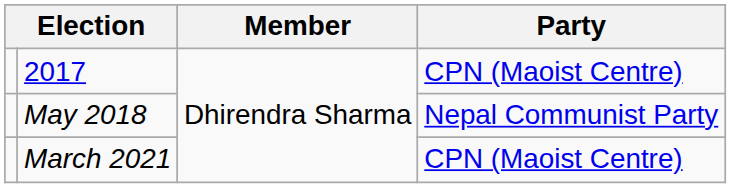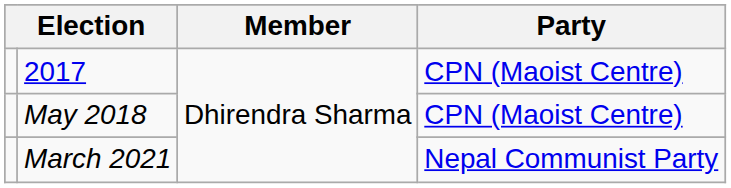(571, 114) Nepal Communist Party -> (553, 114) CPN (Maoist Centre)
(553, 159) CPN (Maoist Centre) -> (571, 159) Nepal Communist Party
